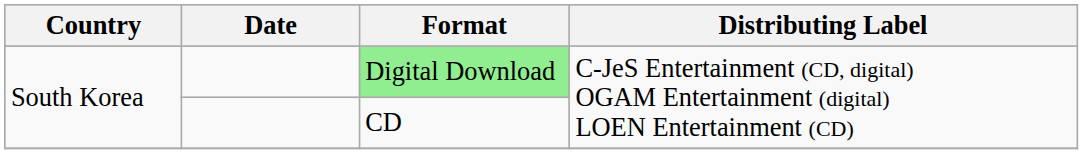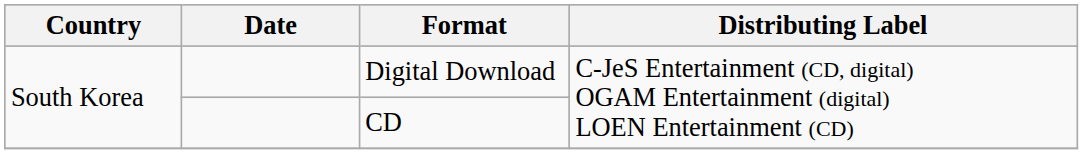(460, 71) lightgreen background -> (460, 71) no background
